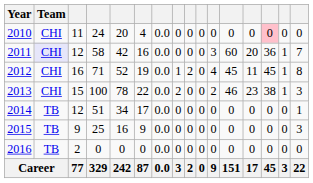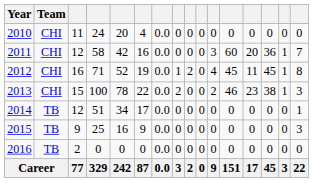(270, 33) pink background -> (270, 33) no background
(51, 52) lavender background -> (51, 52) no background
